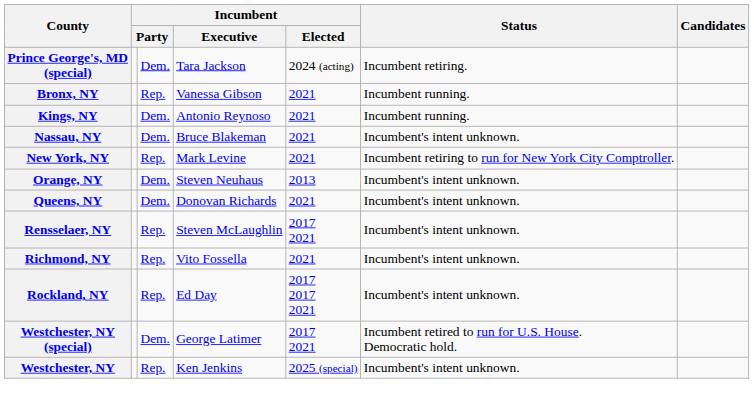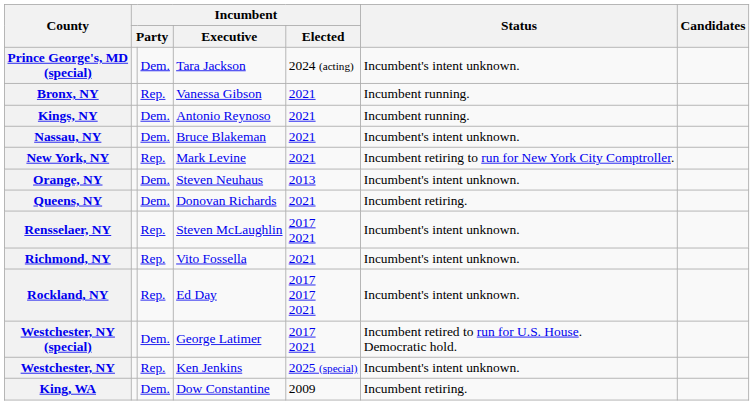(416, 65) Incumbent retiring. -> (442, 65) Incumbent's intent unknown.
(442, 200) Incumbent's intent unknown. -> (416, 200) Incumbent retiring.
+ row: (68, 389)
